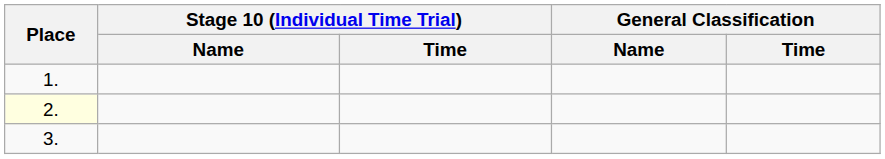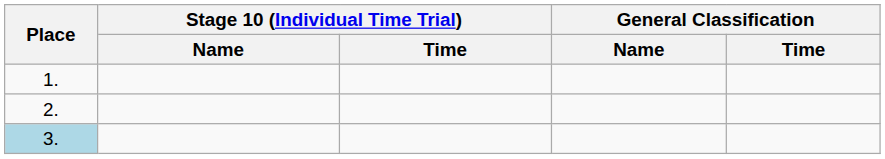(51, 109) lightyellow background -> (51, 109) no background
(51, 139) no background -> (51, 139) lightblue background
